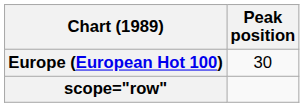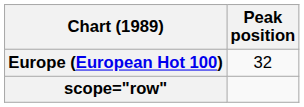(263, 62) 30 -> (263, 62) 32
